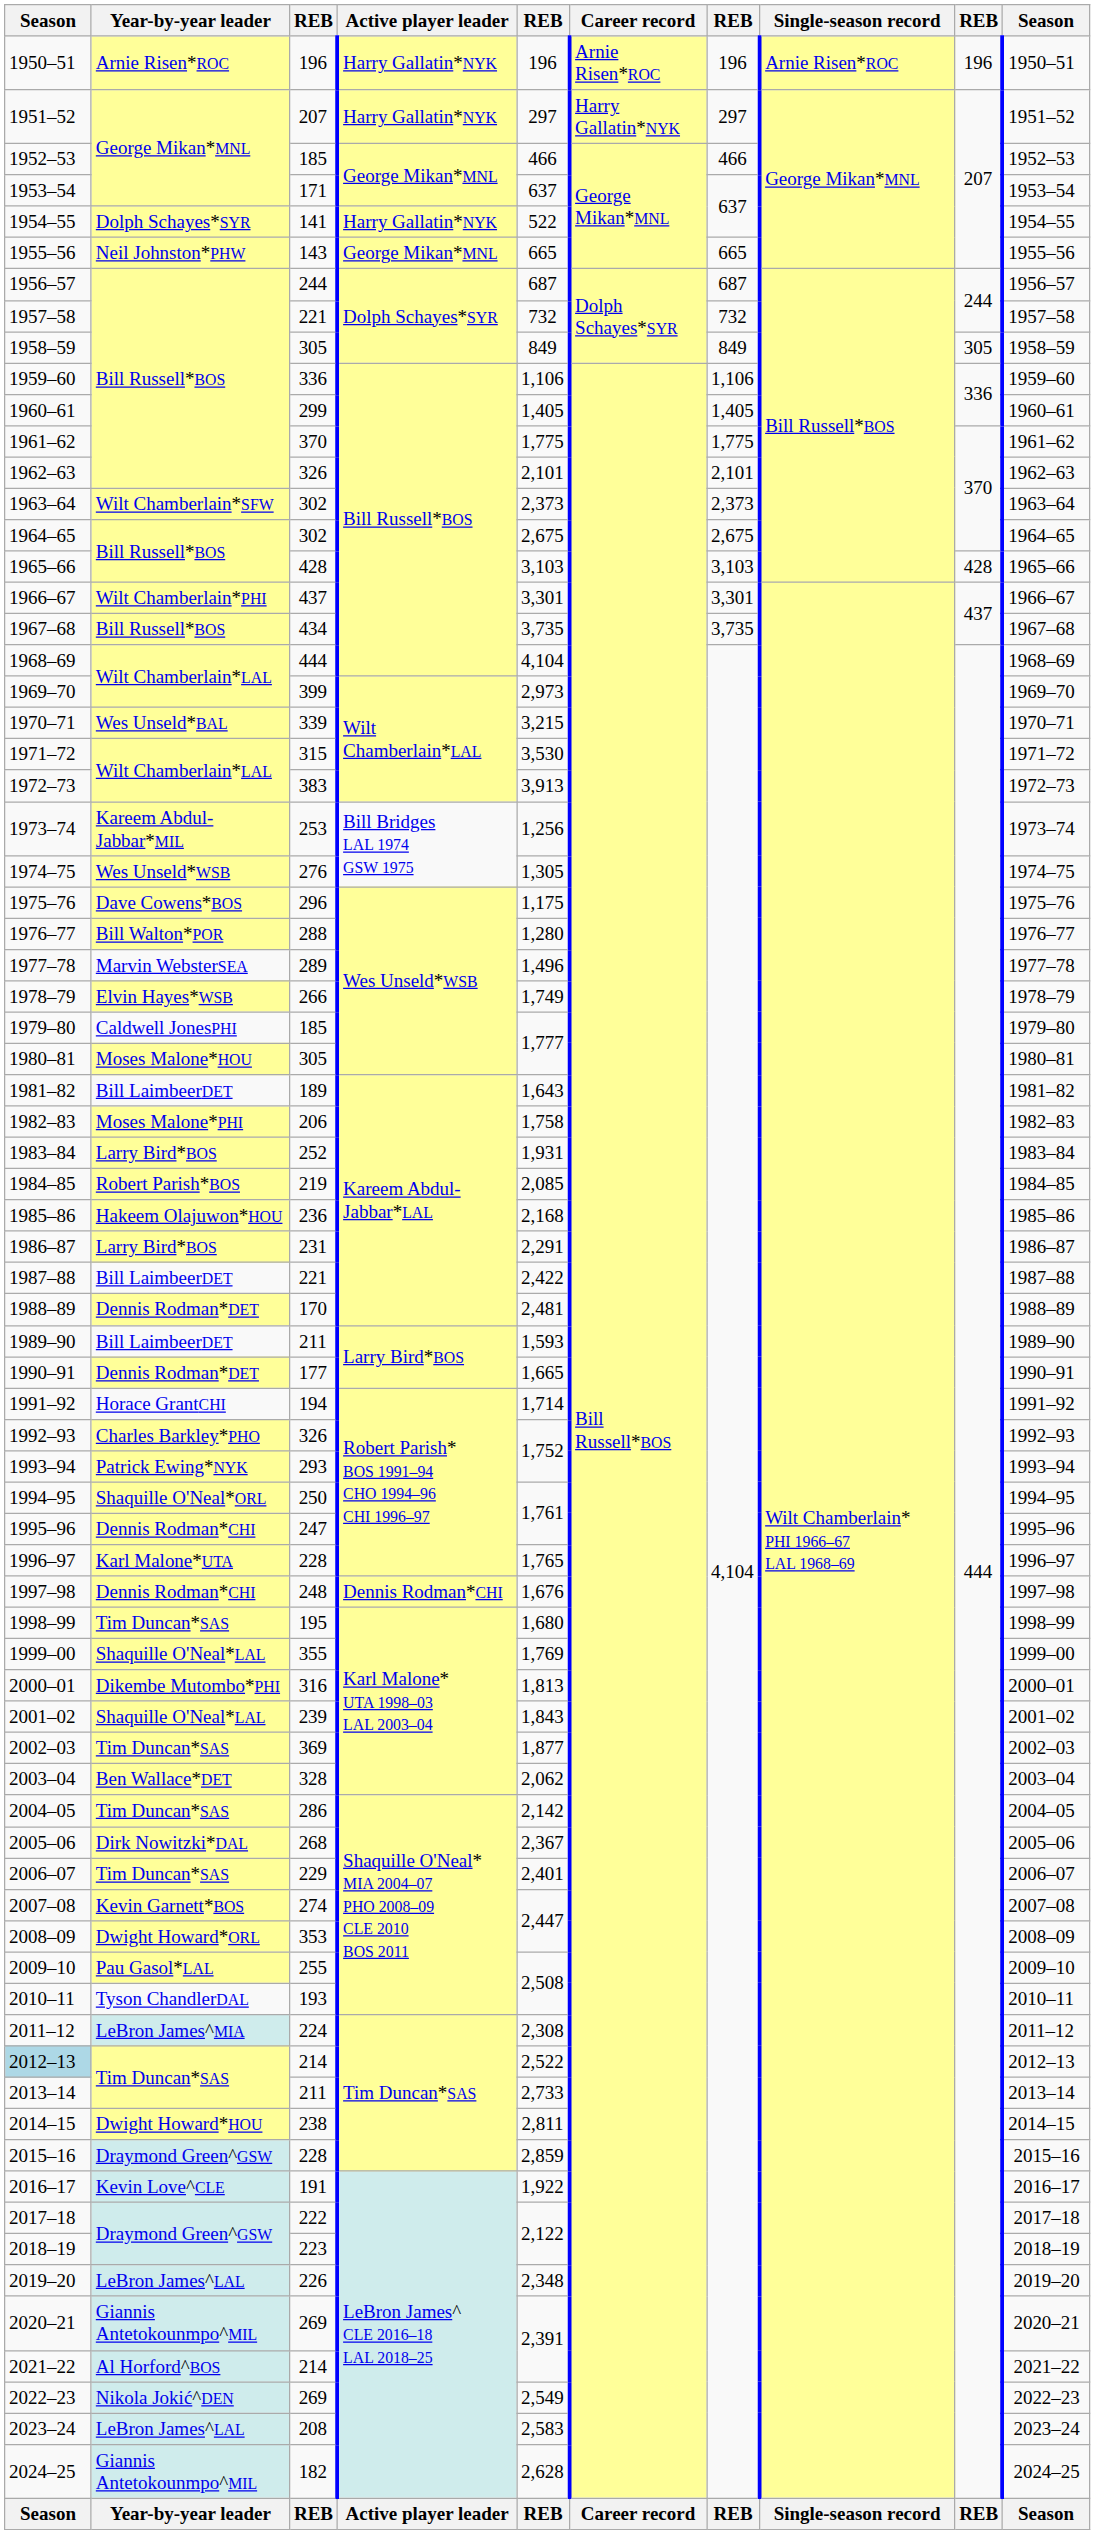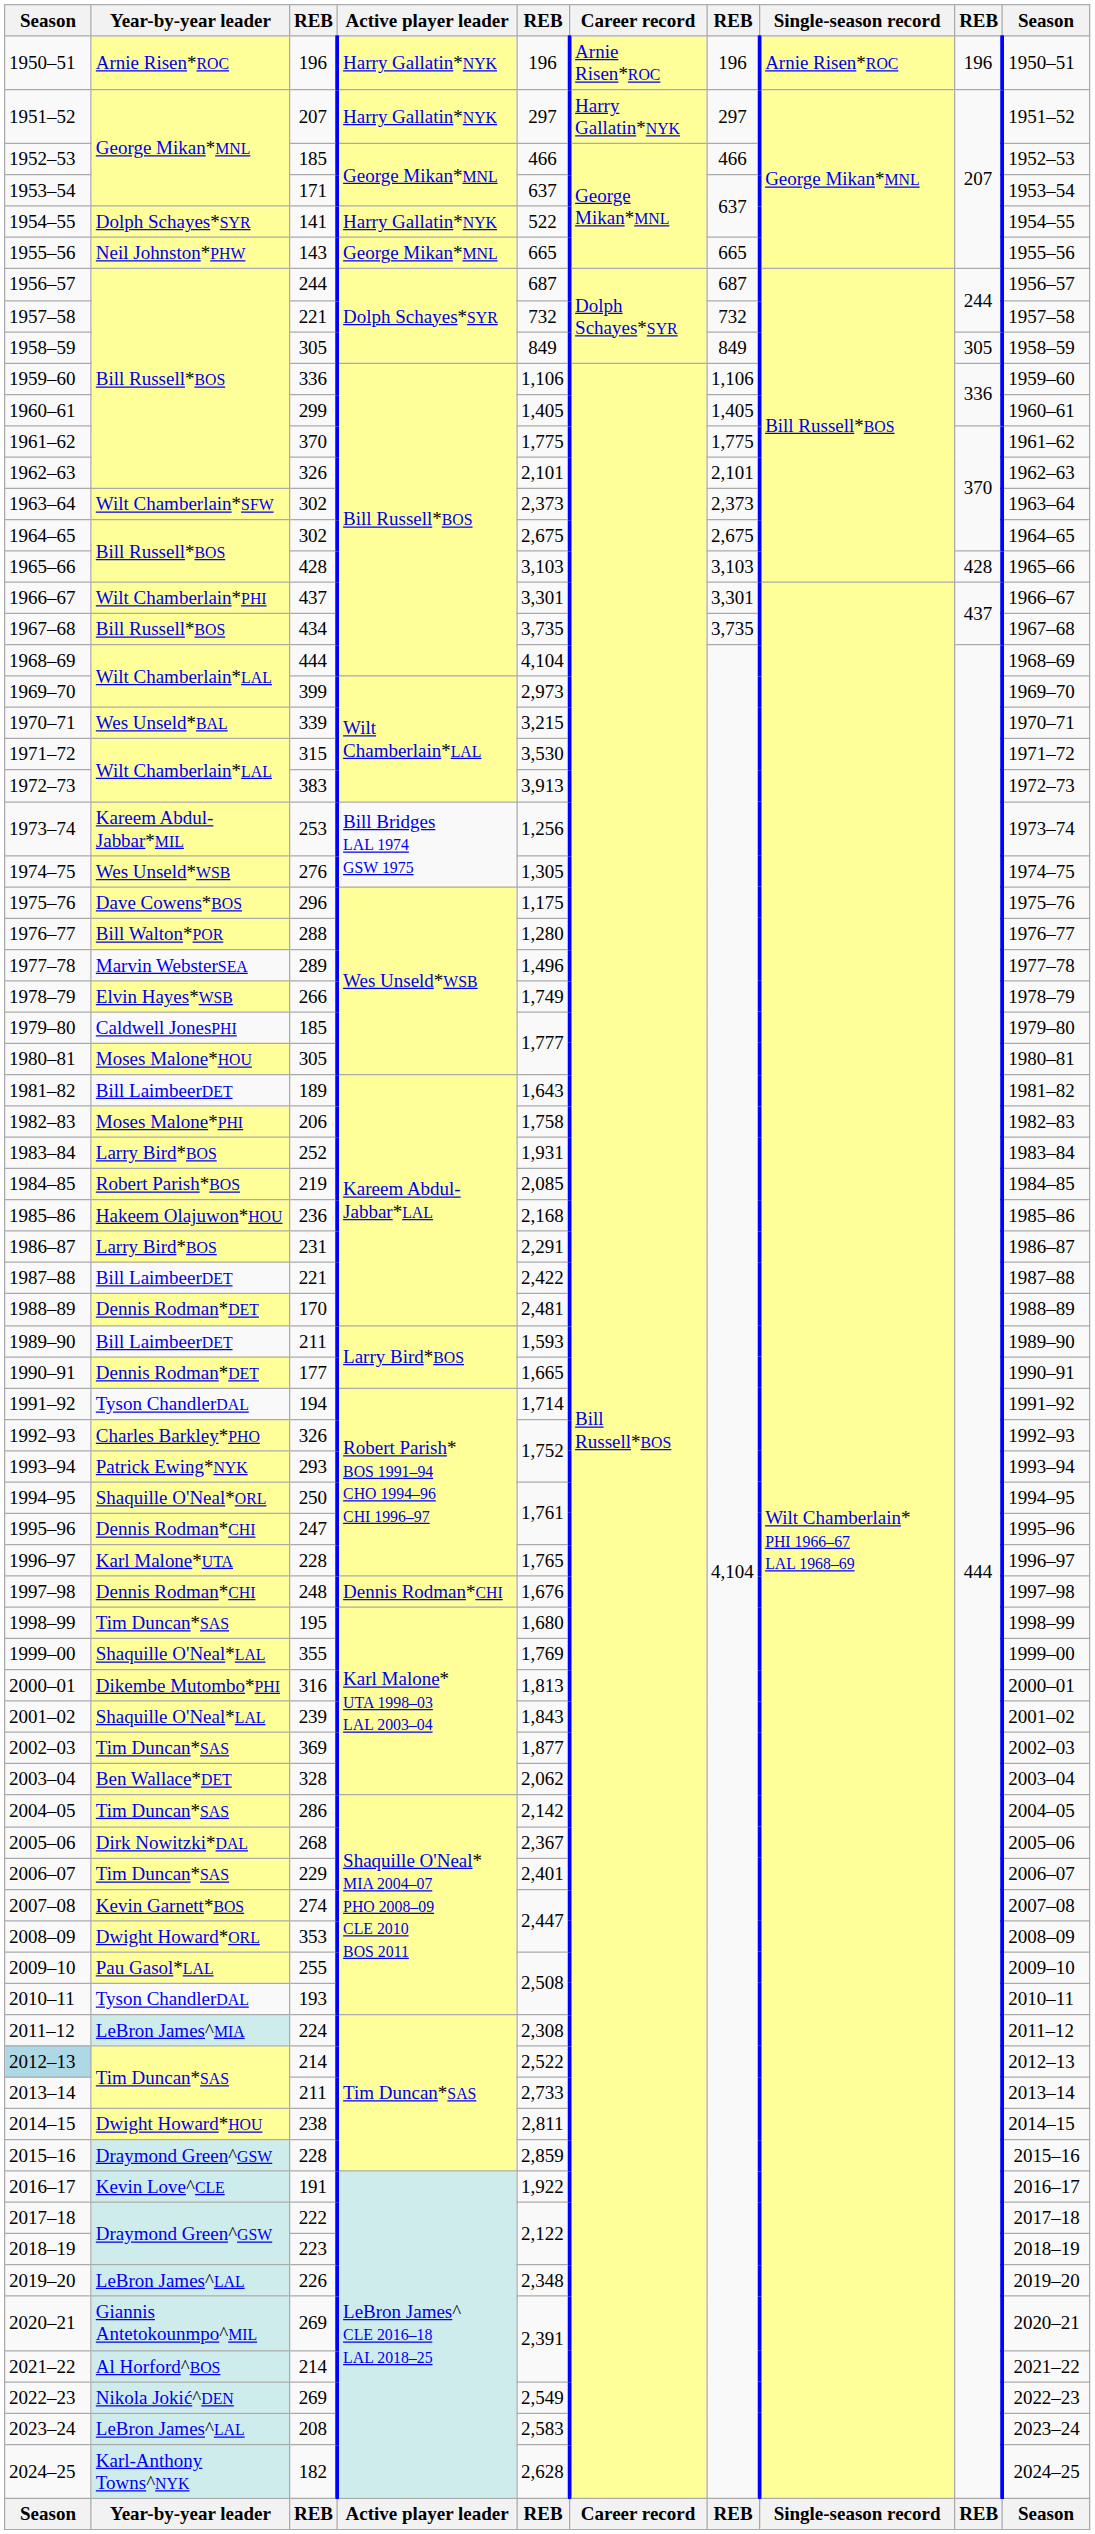(161, 1403) Horace GrantCHI -> (172, 1403) Tyson ChandlerDAL
(176, 2471) Giannis Antetokounmpo^MIL -> (149, 2471) Karl-Anthony Towns^NYK
